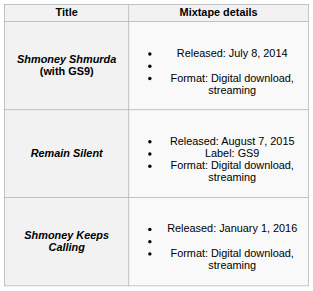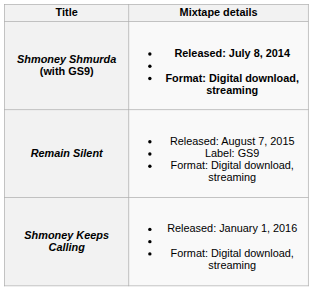(219, 72) normal -> (219, 72) bold
